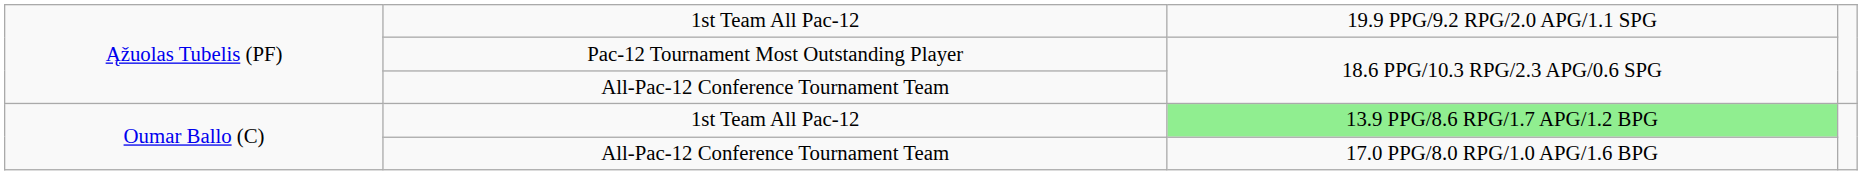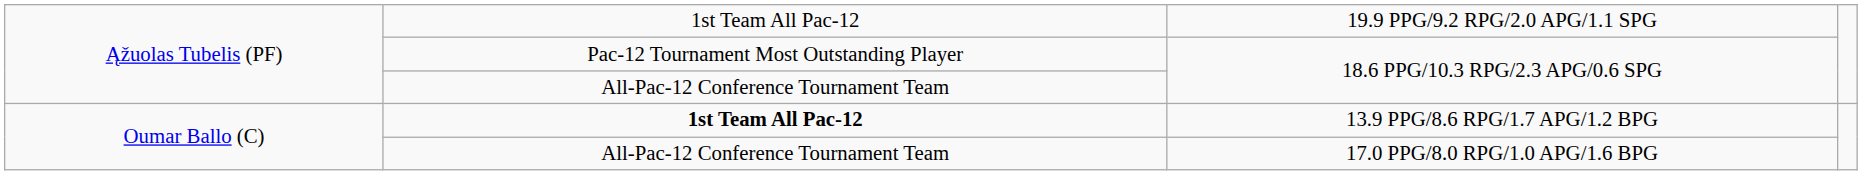(775, 119) normal -> (775, 119) bold
(1502, 119) lightgreen background -> (1502, 119) no background
